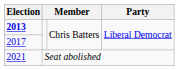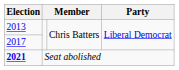(16, 27) bold -> (16, 27) normal
(16, 57) normal -> (16, 57) bold
